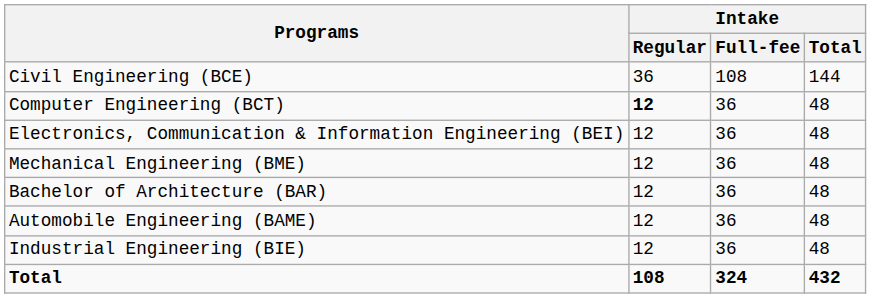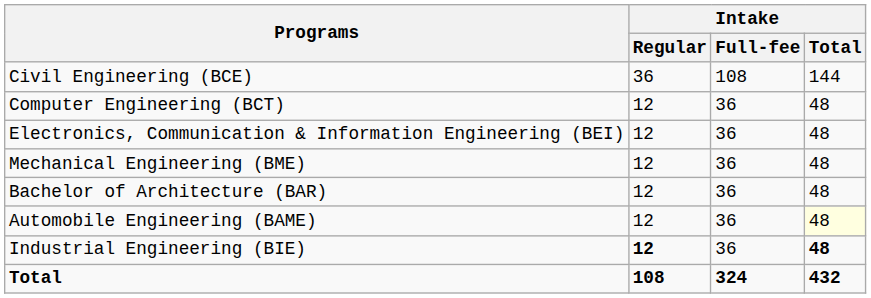(643, 106) bold -> (643, 106) normal
(819, 221) no background -> (819, 221) lightyellow background
(643, 250) normal -> (643, 250) bold
(819, 250) normal -> (819, 250) bold
